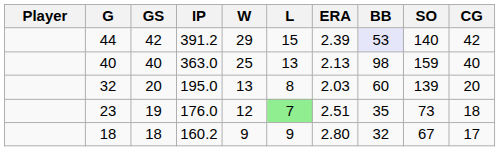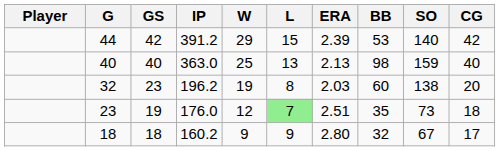(381, 39) lavender background -> (381, 39) no background
(153, 87) 20 -> (153, 87) 23
(199, 87) 195.0 -> (199, 87) 196.2
(244, 87) 13 -> (244, 87) 19
(426, 87) 139 -> (426, 87) 138
